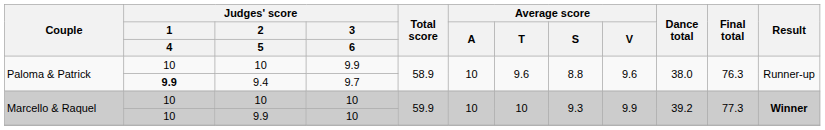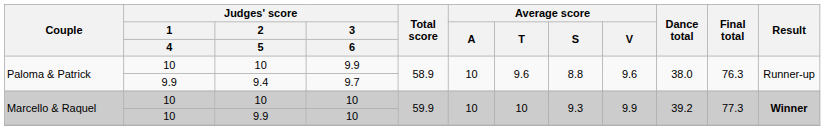(169, 83) bold -> (169, 83) normal
